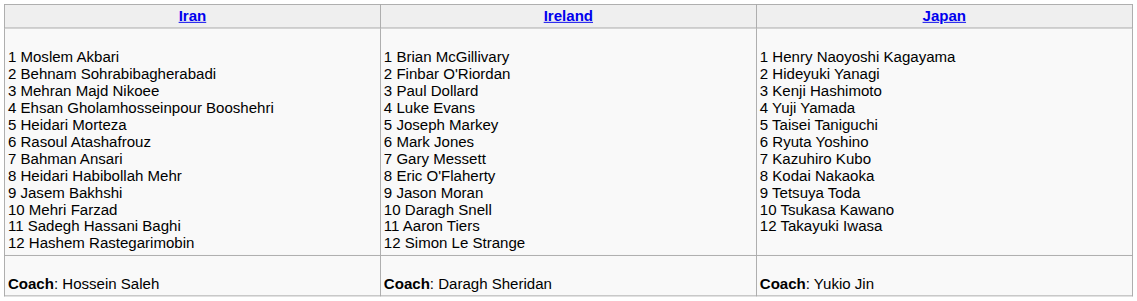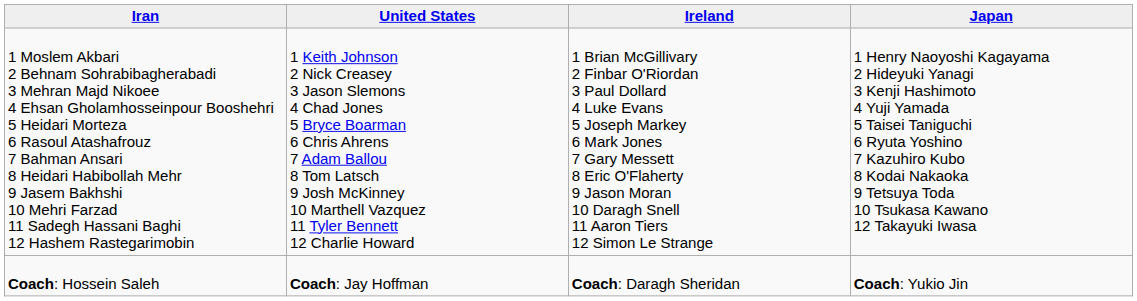+ column: (427, 16)
